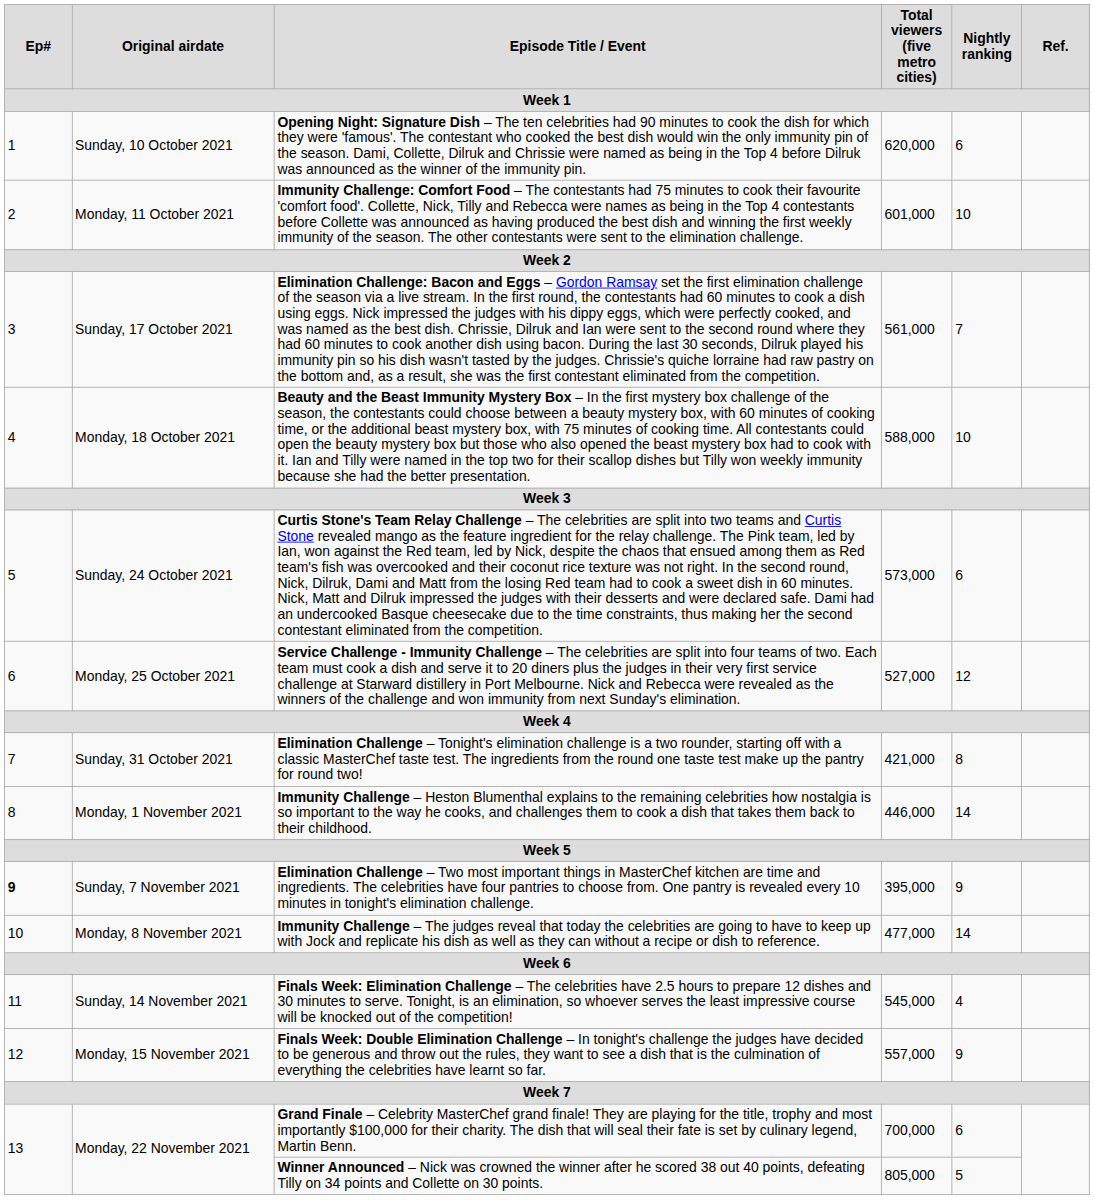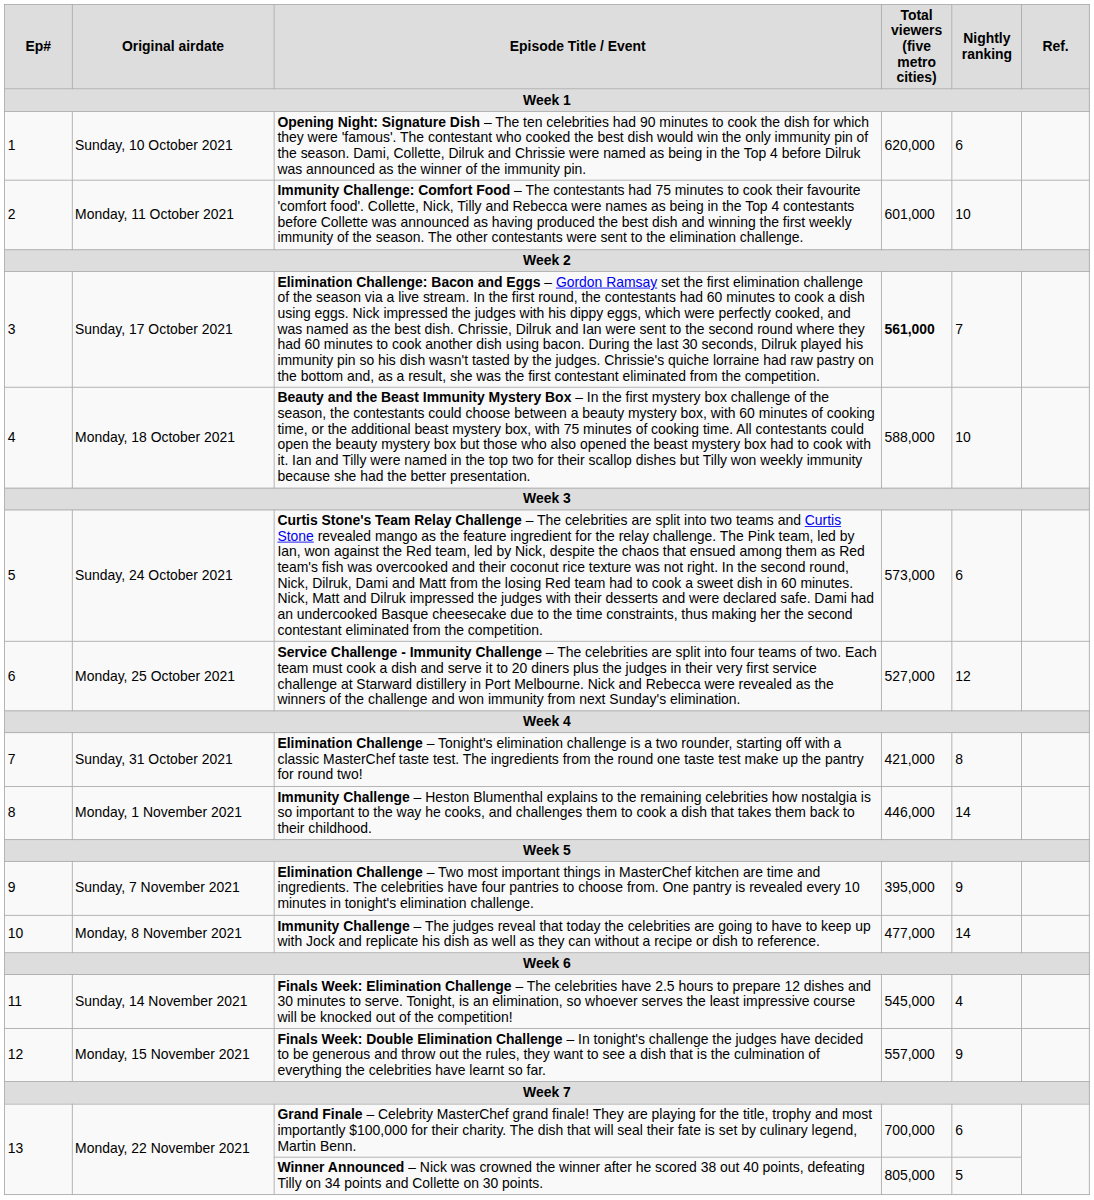(910, 329) normal -> (910, 329) bold
(12, 888) bold -> (12, 888) normal
